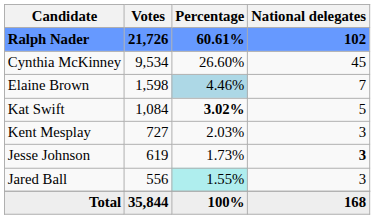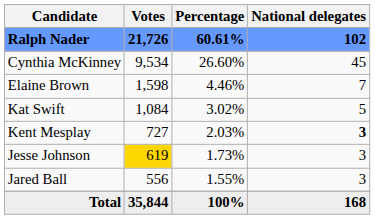(225, 86) lightblue background -> (225, 86) no background
(224, 109) bold -> (225, 109) normal
(362, 132) normal -> (362, 132) bold
(157, 156) no background -> (157, 156) gold background
(362, 156) bold -> (362, 156) normal
(225, 179) paleturquoise background -> (225, 179) no background
